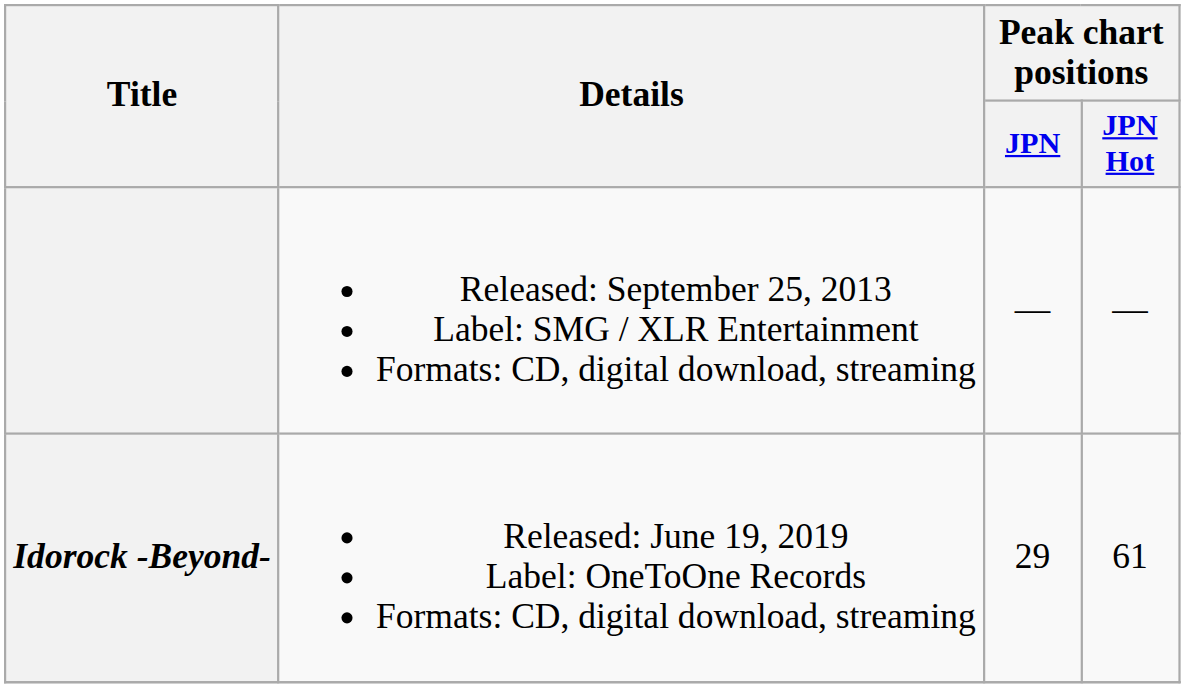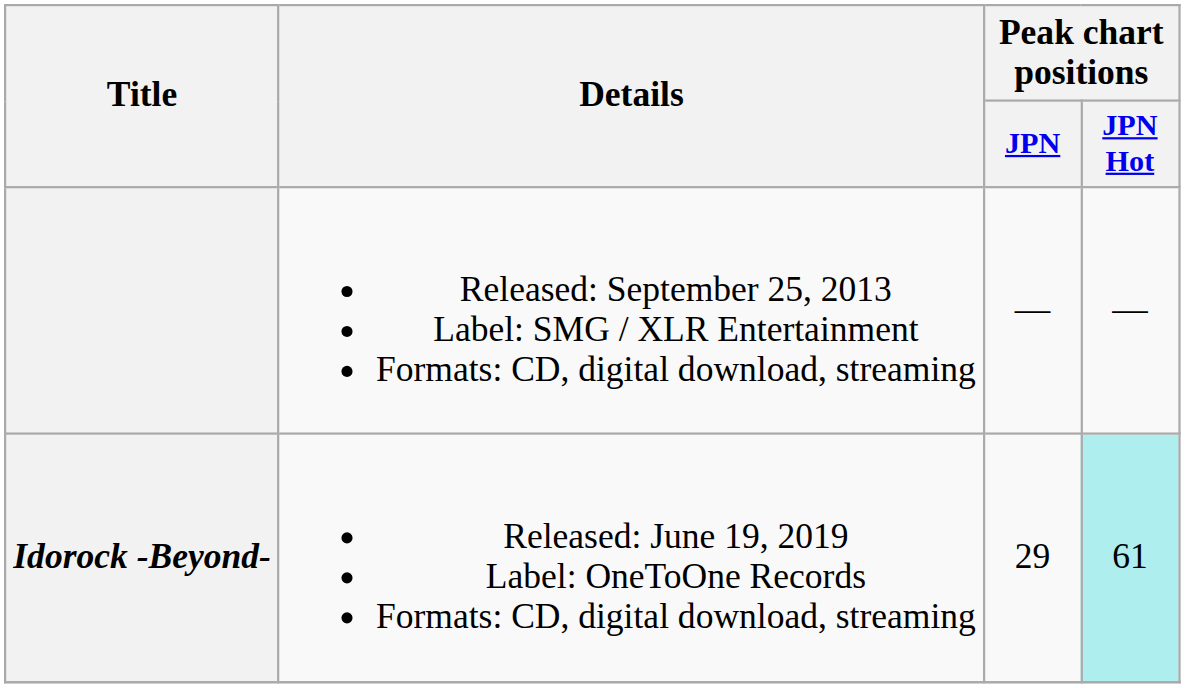(1130, 557) no background -> (1130, 557) paleturquoise background
